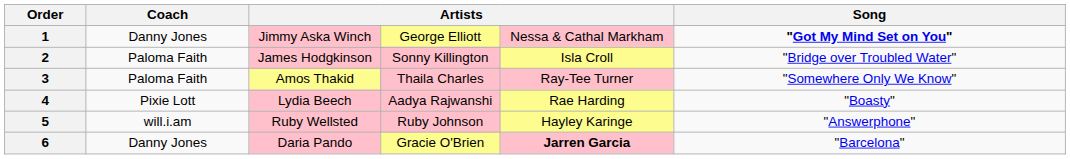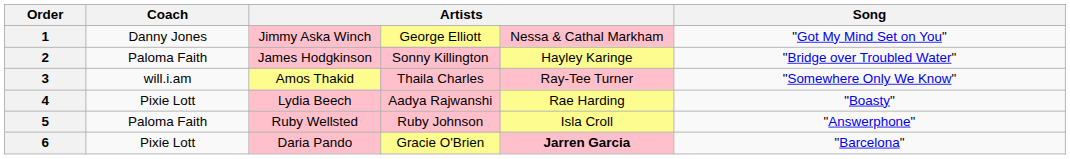(869, 36) bold -> (869, 36) normal
(587, 57) Isla Croll -> (587, 57) Hayley Karinge
(168, 79) Paloma Faith -> (168, 79) will.i.am
(168, 121) will.i.am -> (168, 121) Paloma Faith
(587, 121) Hayley Karinge -> (587, 121) Isla Croll
(168, 143) Danny Jones -> (168, 143) Pixie Lott
